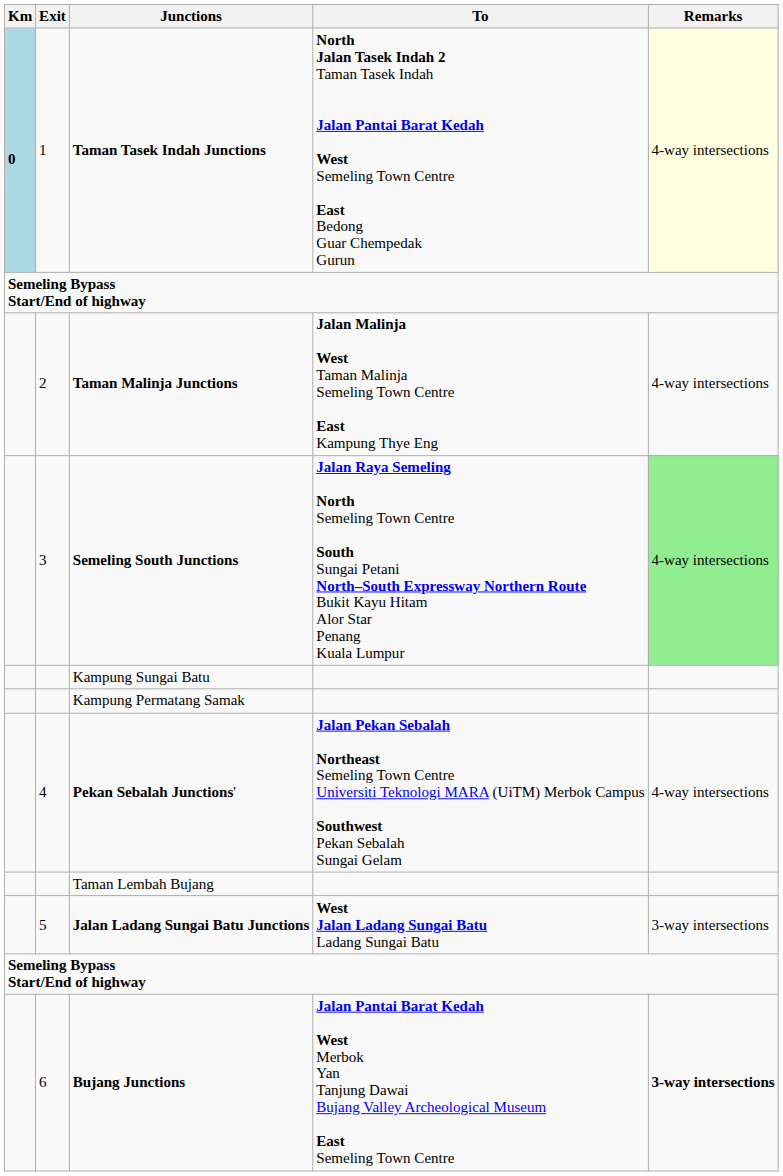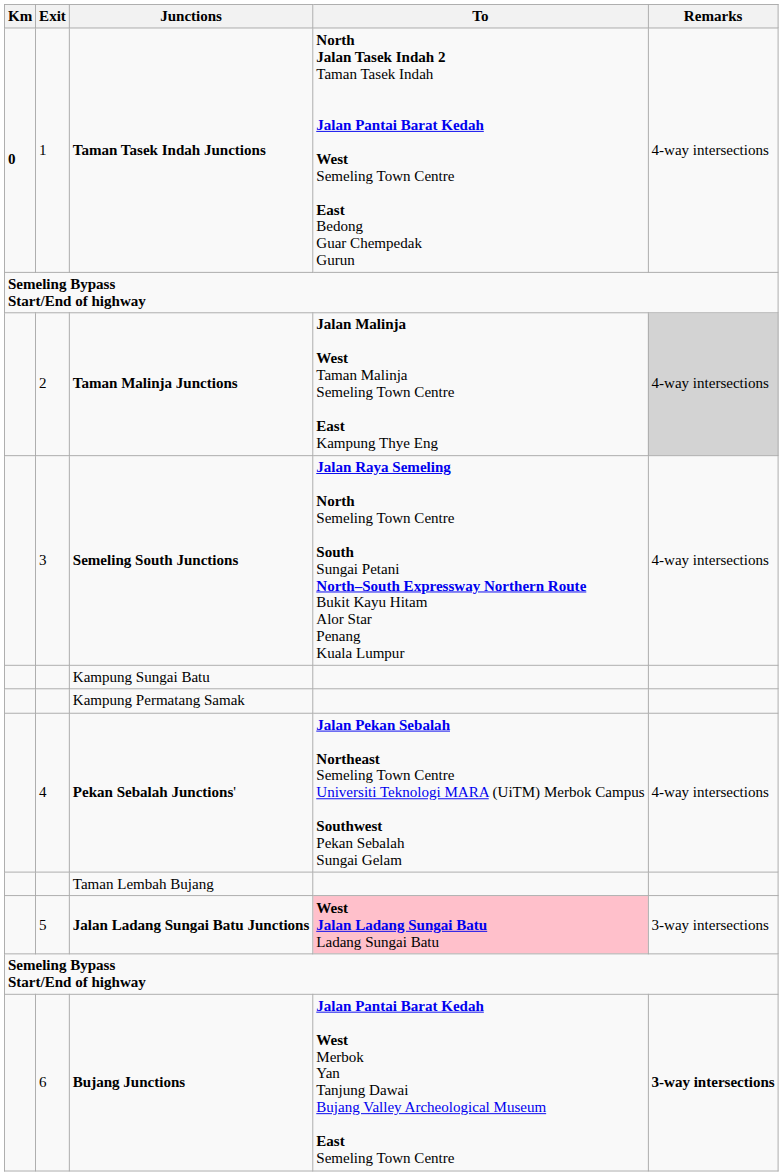(12, 158) lightblue background -> (12, 158) no background
(710, 150) lightyellow background -> (710, 150) no background
(710, 384) no background -> (710, 384) lightgrey background
(710, 560) lightgreen background -> (710, 560) no background
(402, 924) no background -> (402, 924) pink background
